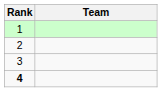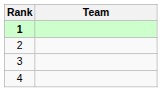(20, 29) normal -> (20, 29) bold
(20, 78) bold -> (20, 78) normal
